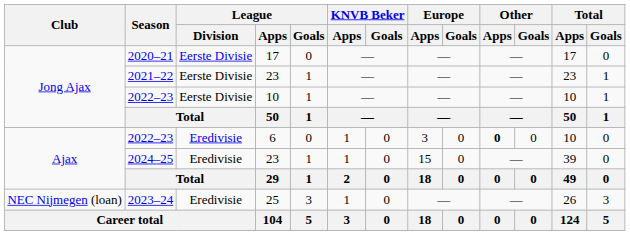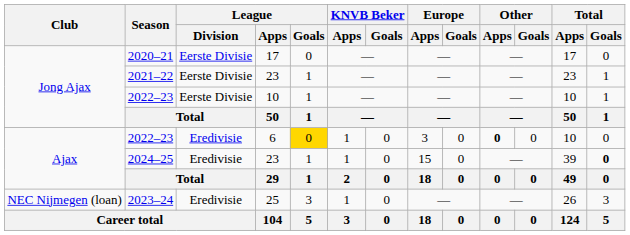(309, 138) no background -> (309, 138) gold background
(606, 158) normal -> (606, 158) bold
